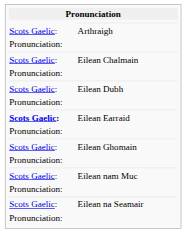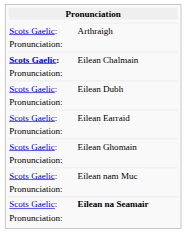(33, 59) normal -> (34, 59) bold
(34, 117) bold -> (33, 117) normal
(111, 204) normal -> (113, 204) bold
